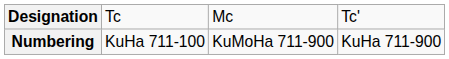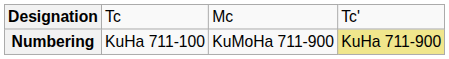(391, 41) no background -> (391, 41) khaki background
